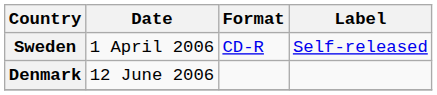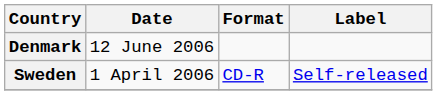rows swapped: (45, 47) <-> (45, 75)
